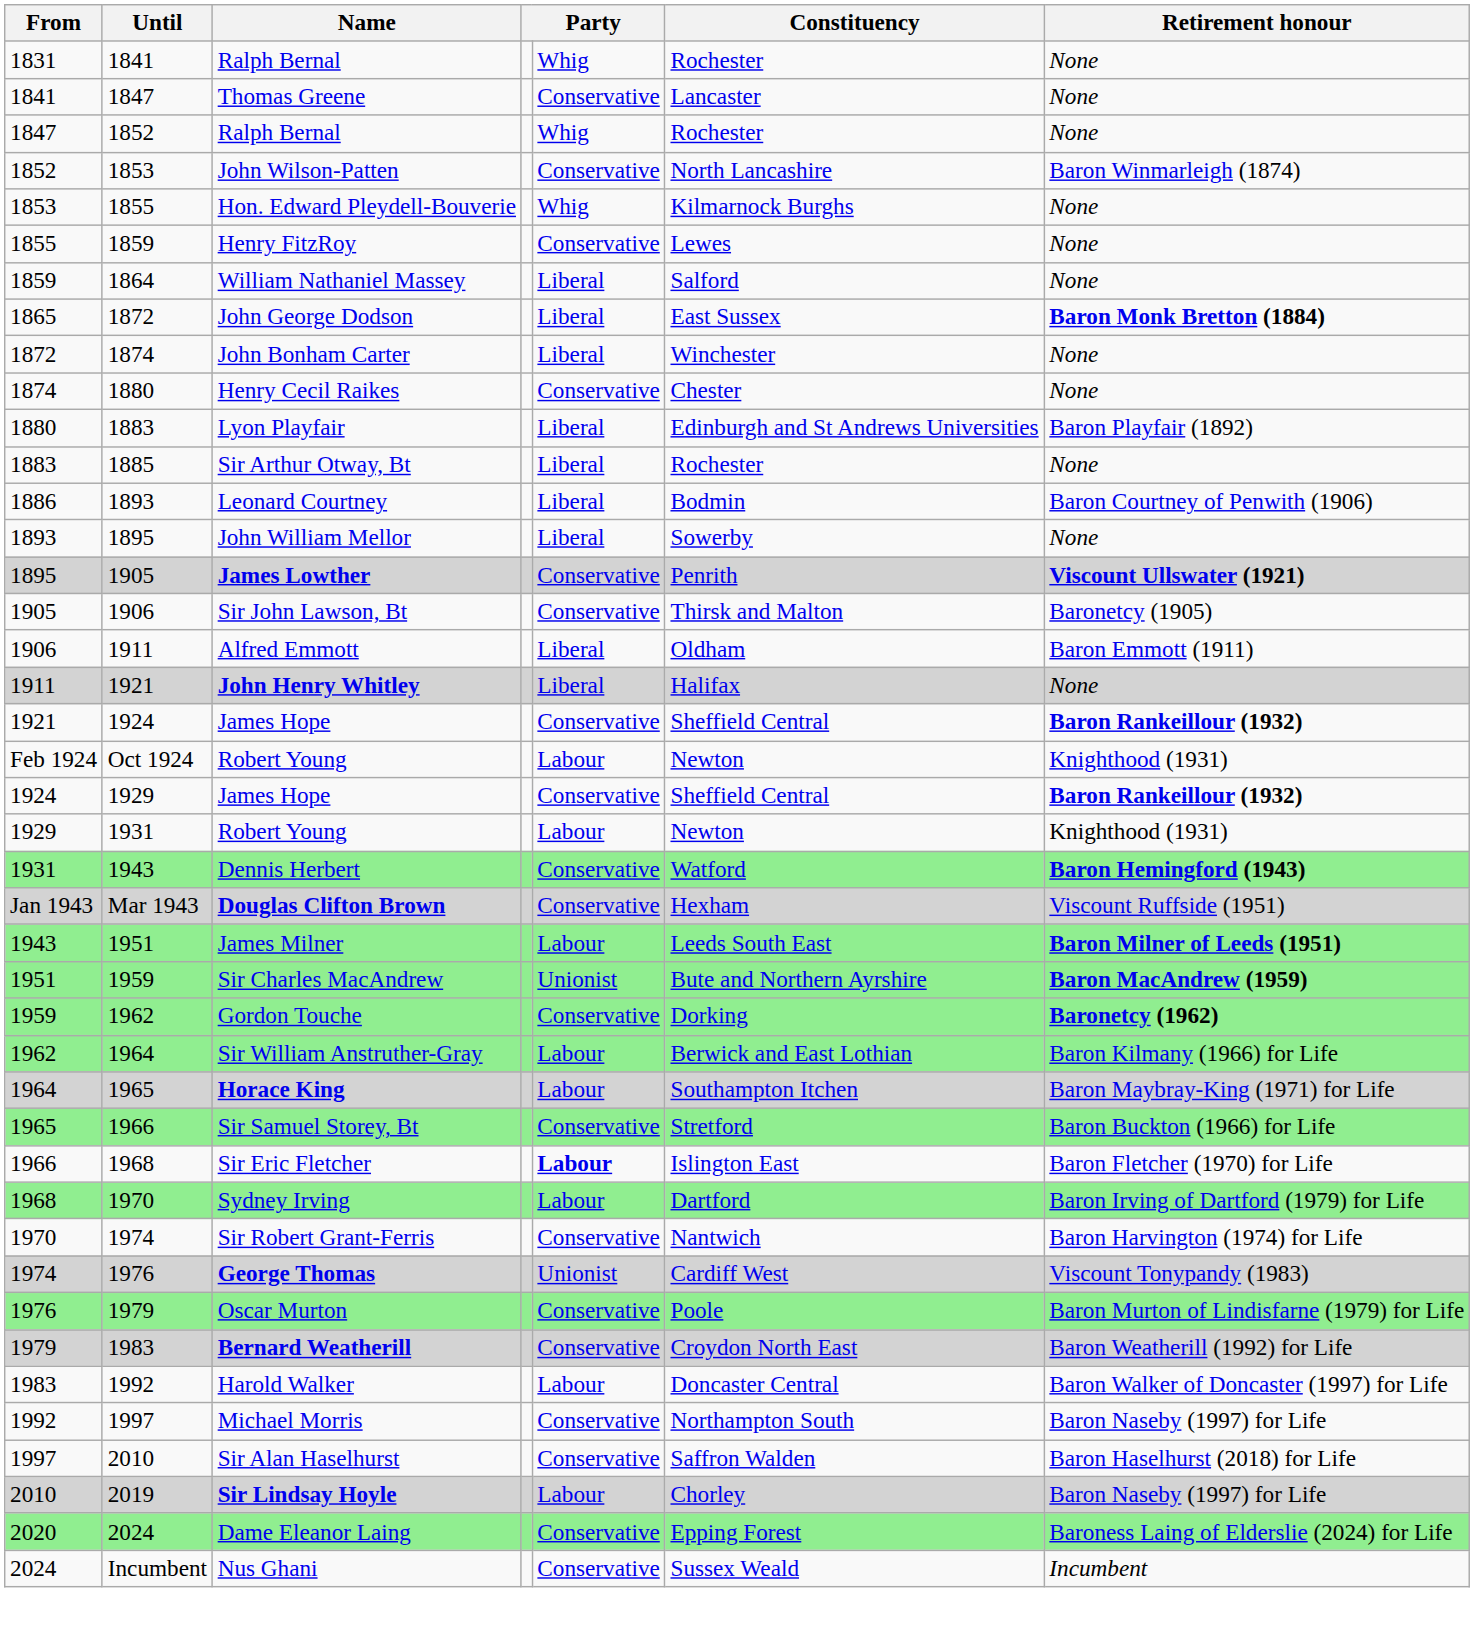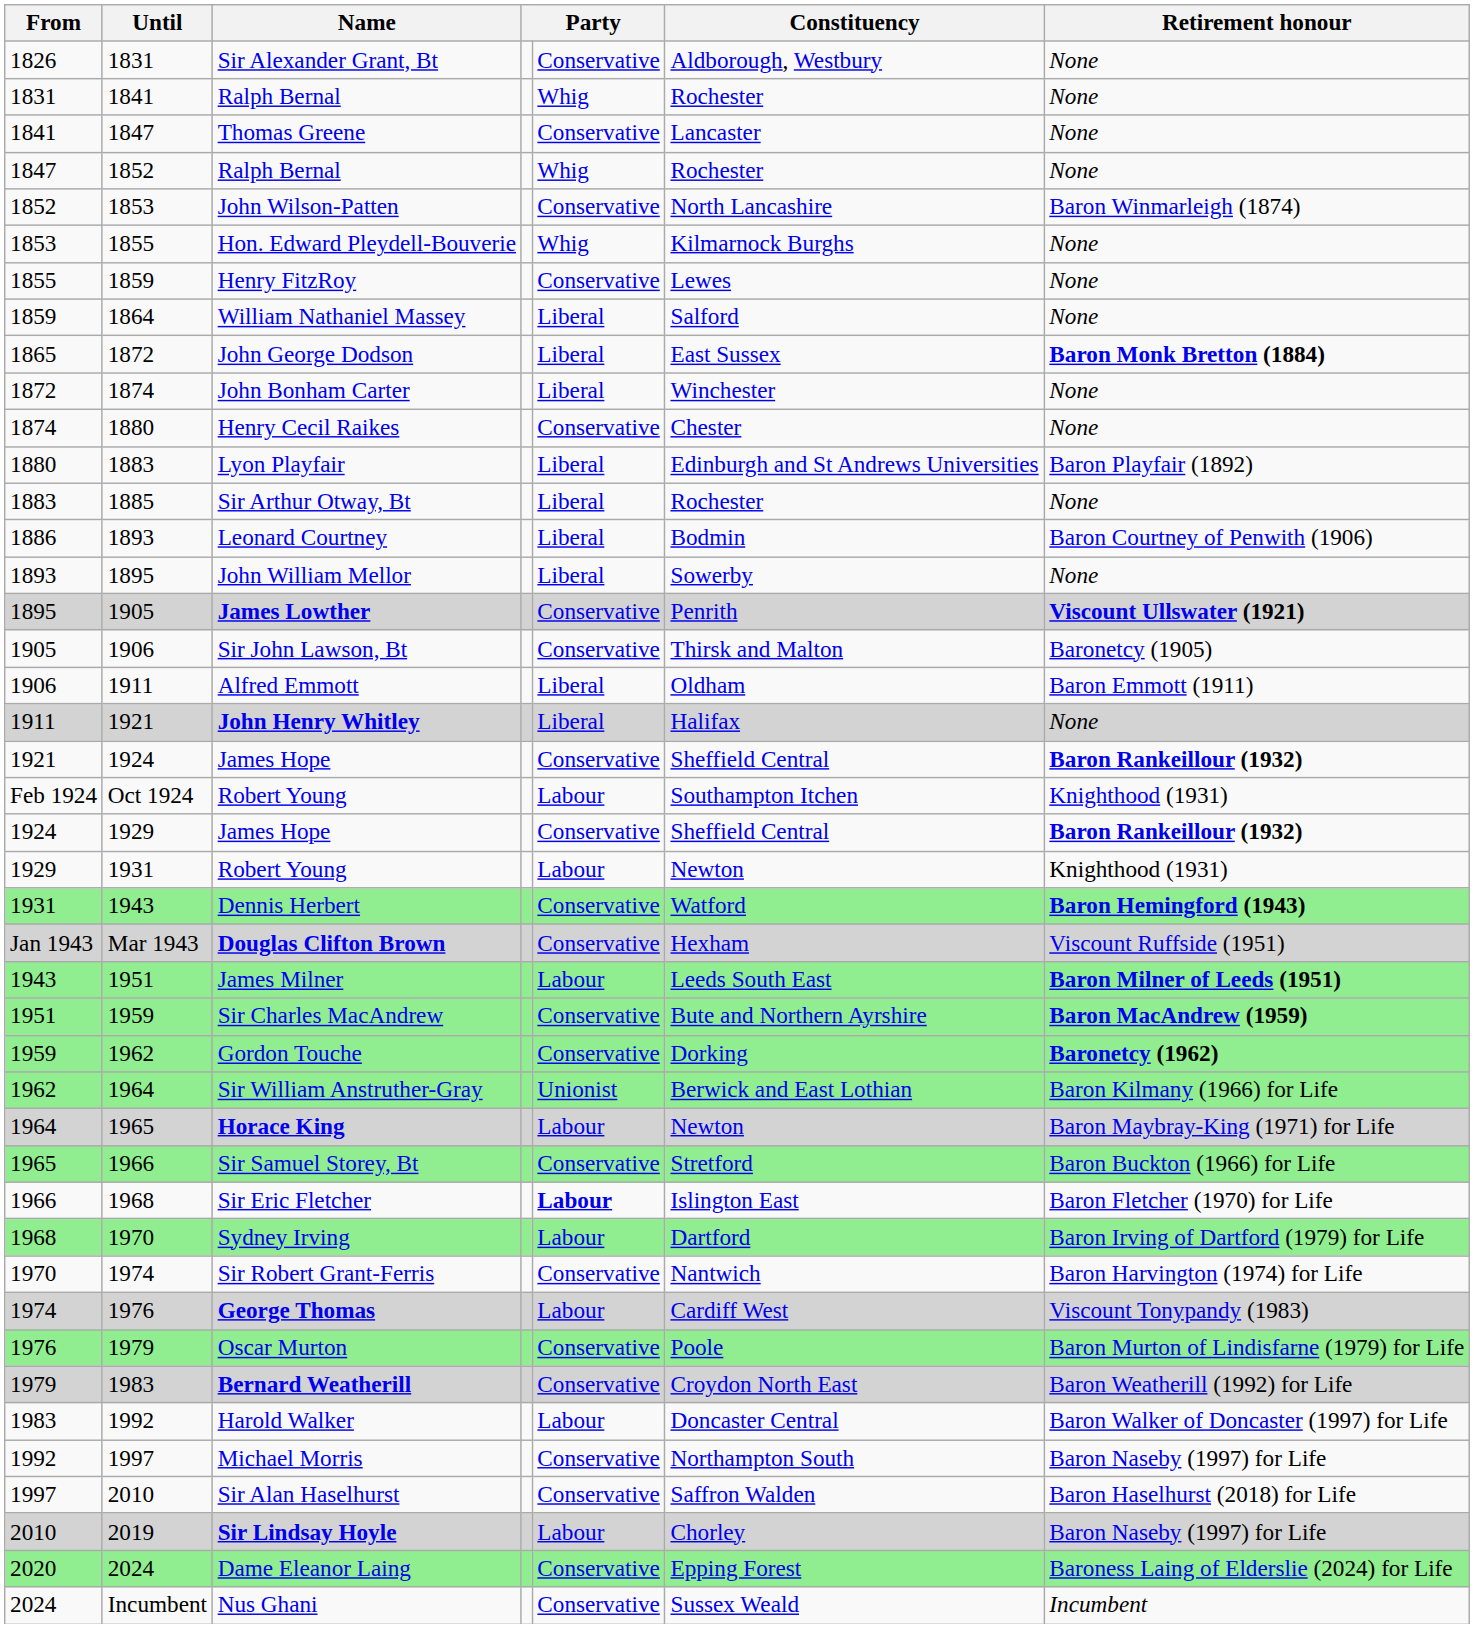+ row: (33, 59)
(707, 758) Newton -> (764, 795) Southampton Itchen
(577, 979) Unionist -> (599, 1016) Conservative
(571, 1053) Labour -> (577, 1089) Unionist
(764, 1089) Southampton Itchen -> (707, 1126) Newton
(577, 1273) Unionist -> (571, 1310) Labour
